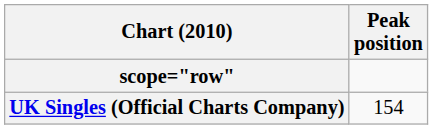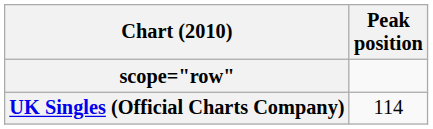(388, 107) 154 -> (388, 107) 114
